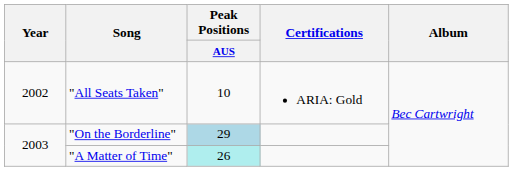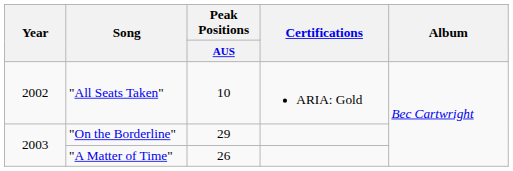(224, 134) lightblue background -> (224, 134) no background
(224, 155) paleturquoise background -> (224, 155) no background
